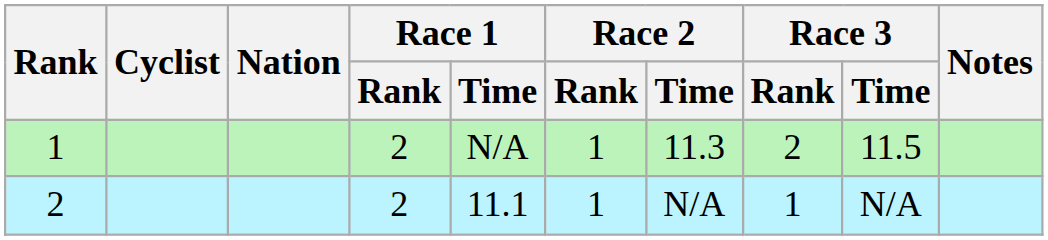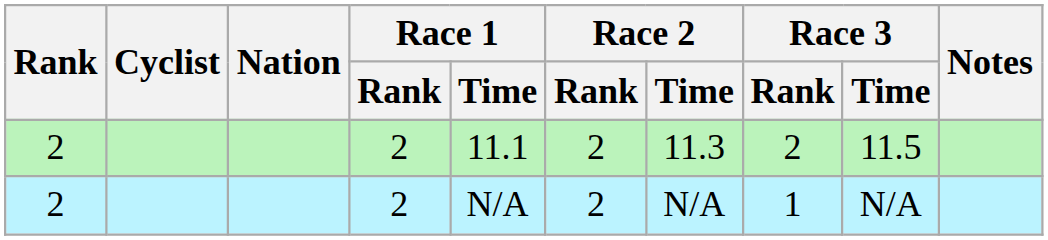(55, 147) 1 -> (55, 147) 2
(498, 147) N/A -> (498, 147) 11.1
(596, 147) 1 -> (596, 147) 2
(498, 204) 11.1 -> (498, 204) N/A
(596, 204) 1 -> (596, 204) 2
